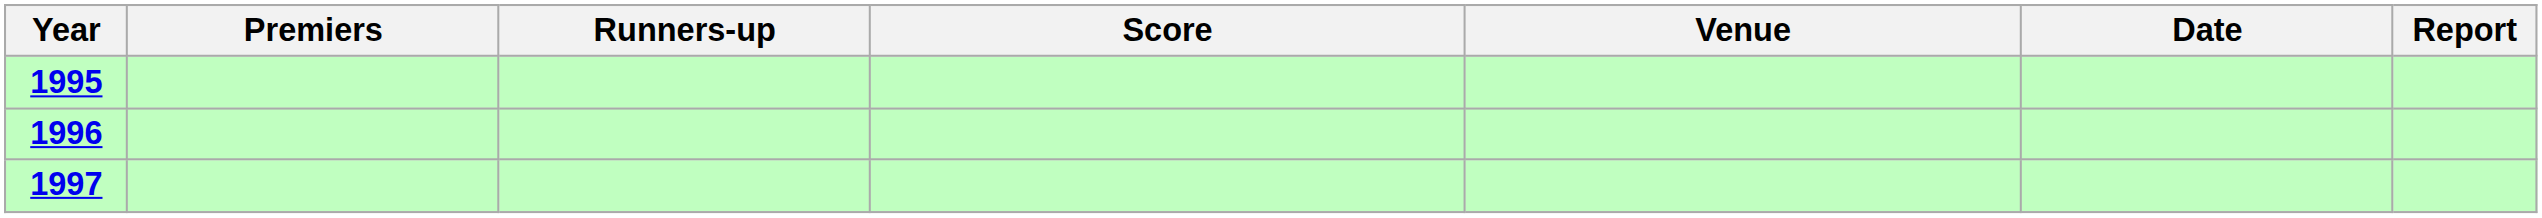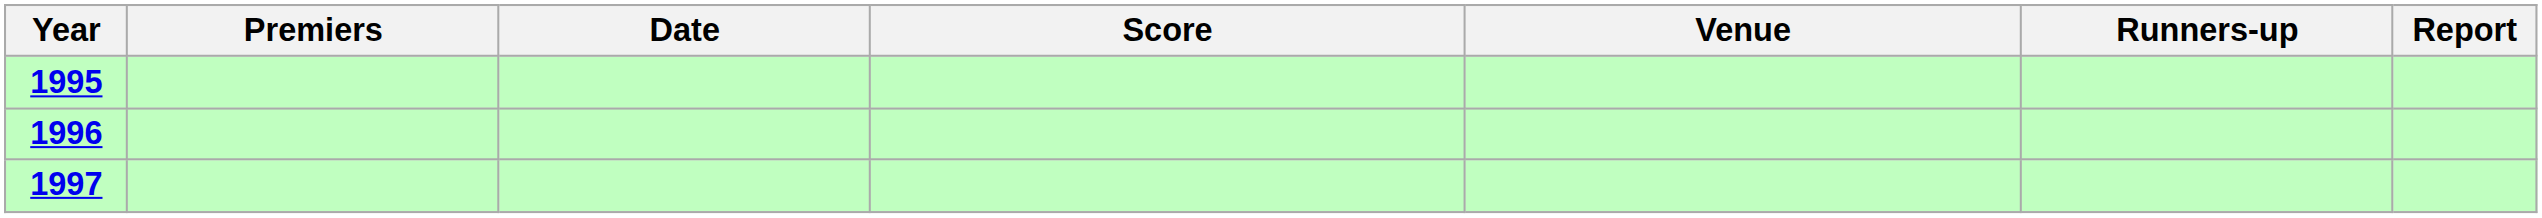columns swapped: (685, 30) <-> (2207, 30)
